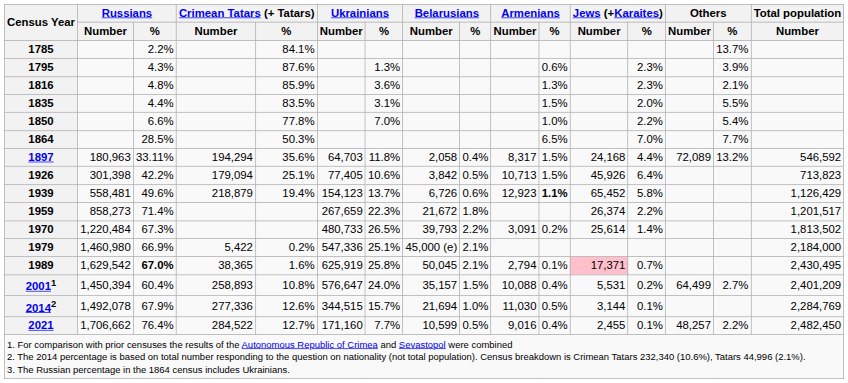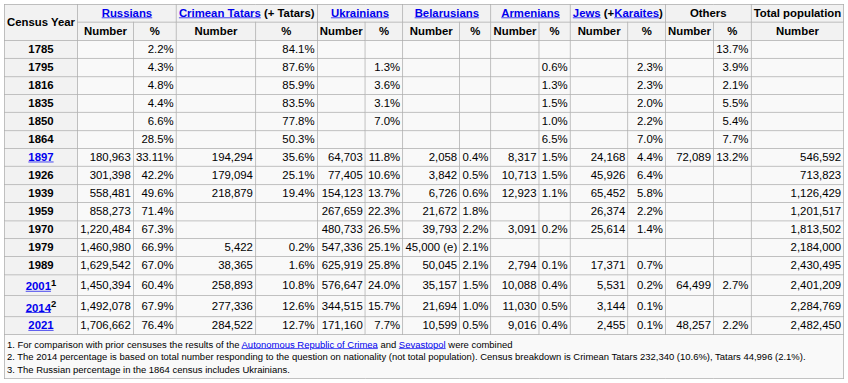(555, 193) bold -> (555, 193) normal
(158, 265) bold -> (158, 265) normal
(608, 265) pink background -> (608, 265) no background
